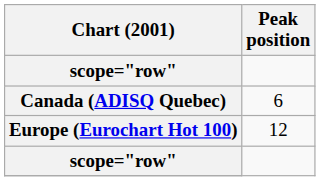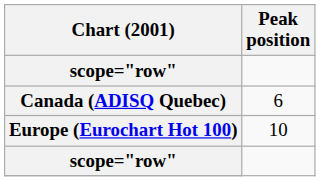(278, 130) 12 -> (278, 130) 10
